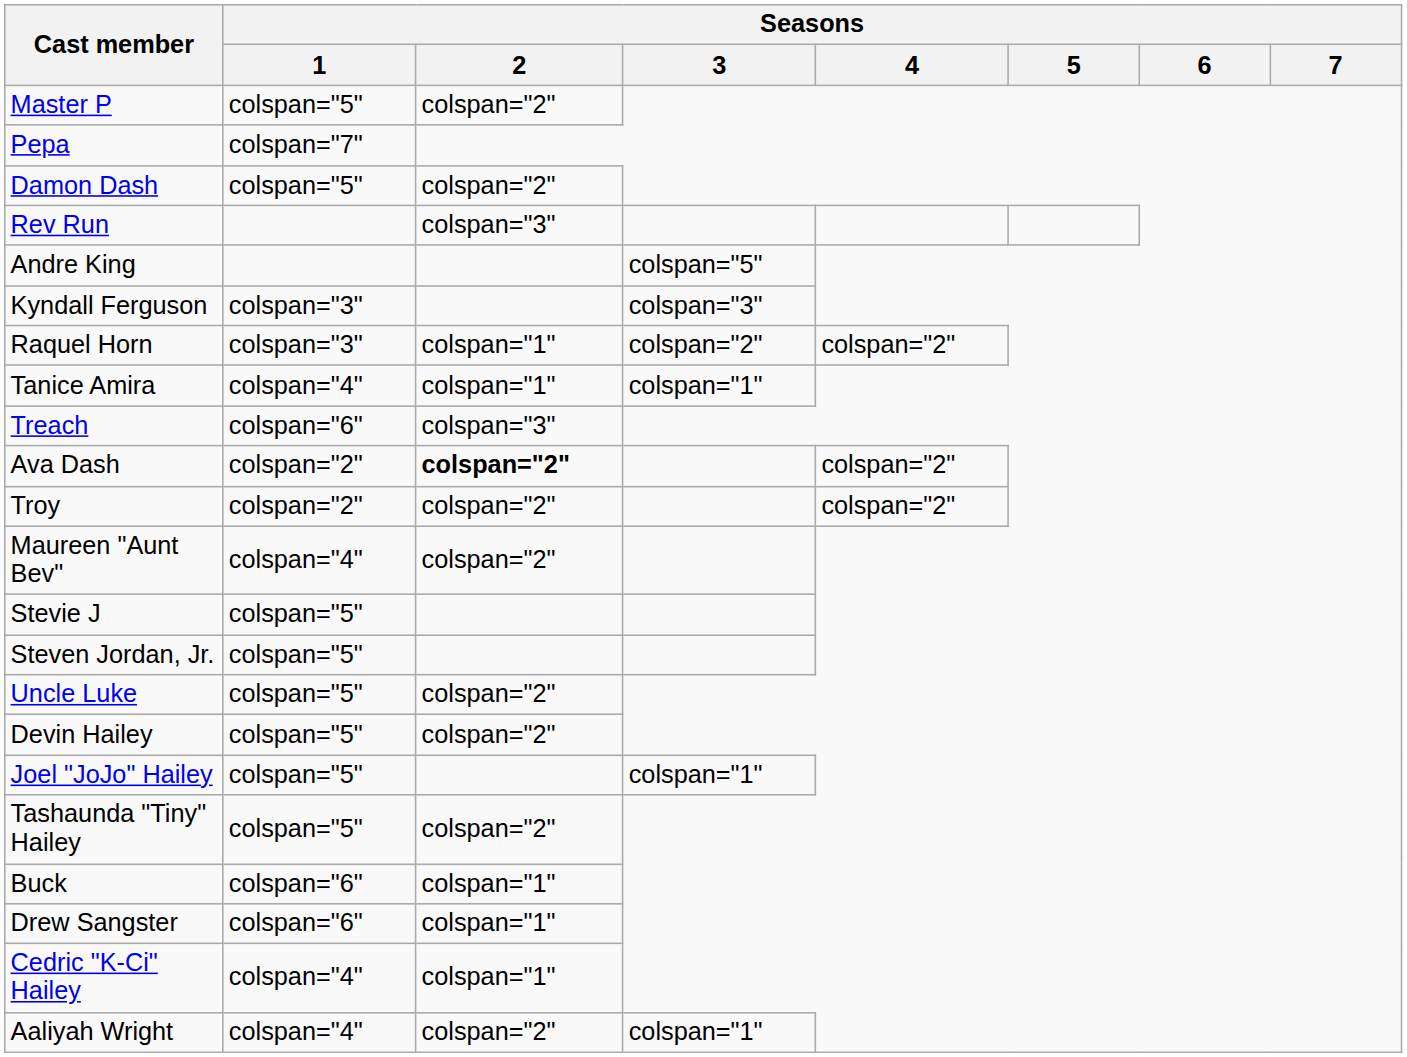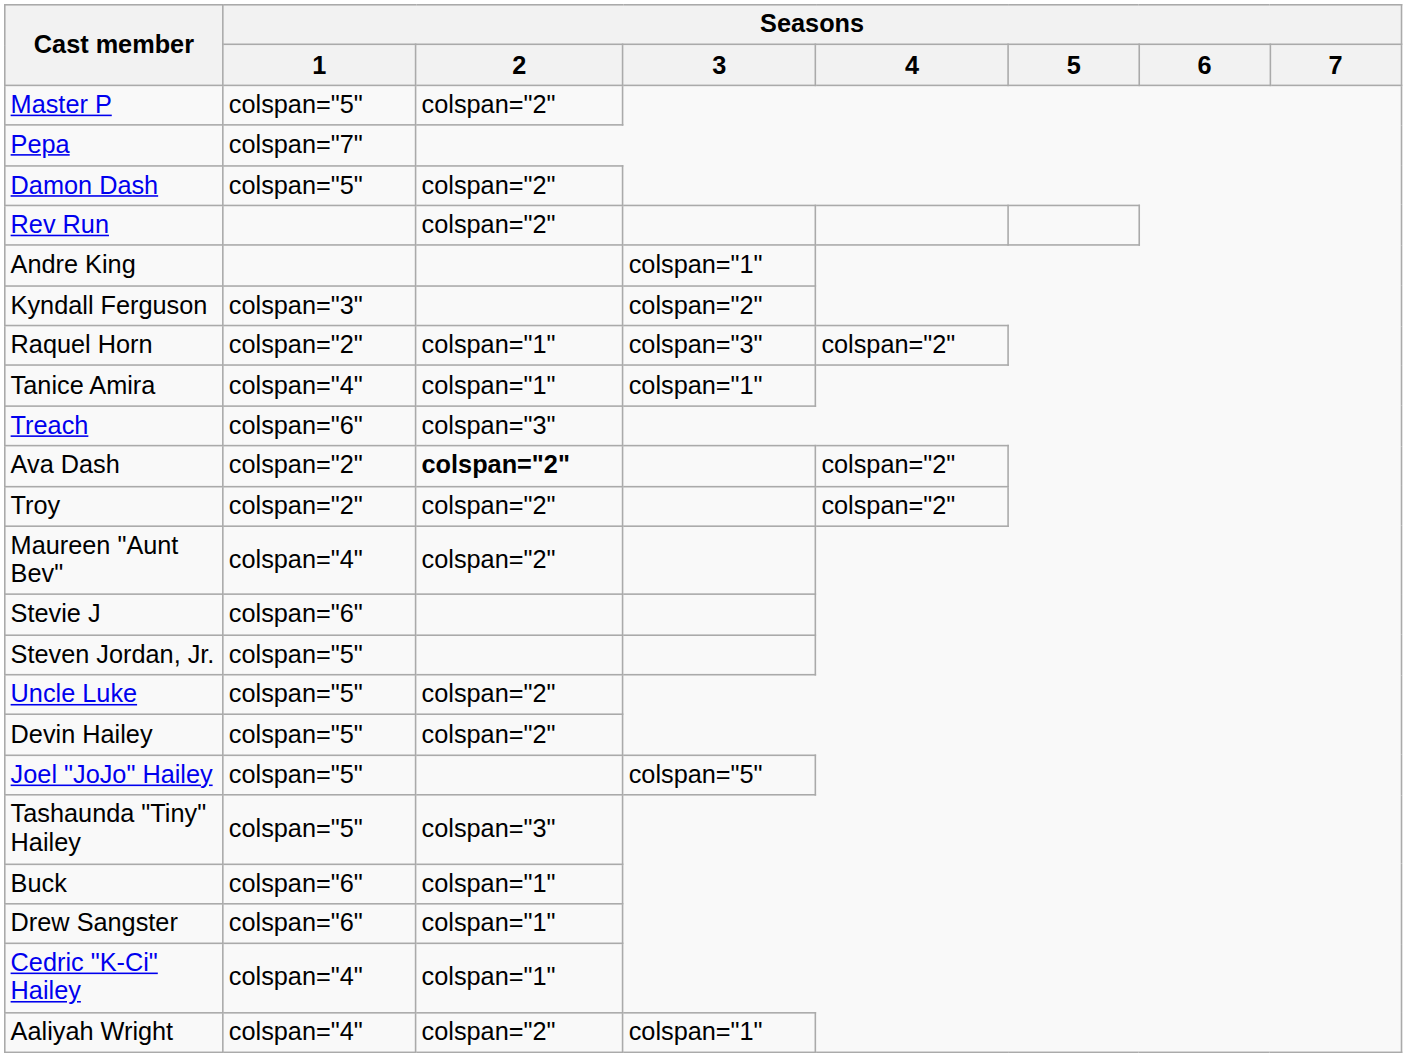(489, 225) colspan="3" -> (489, 225) colspan="2"
(696, 265) colspan="5" -> (696, 265) colspan="1"
(696, 305) colspan="3" -> (696, 305) colspan="2"
(296, 345) colspan="3" -> (296, 345) colspan="2"
(696, 345) colspan="2" -> (696, 345) colspan="3"
(296, 614) colspan="5" -> (296, 614) colspan="6"
(696, 774) colspan="1" -> (696, 774) colspan="5"
(489, 828) colspan="2" -> (489, 828) colspan="3"
